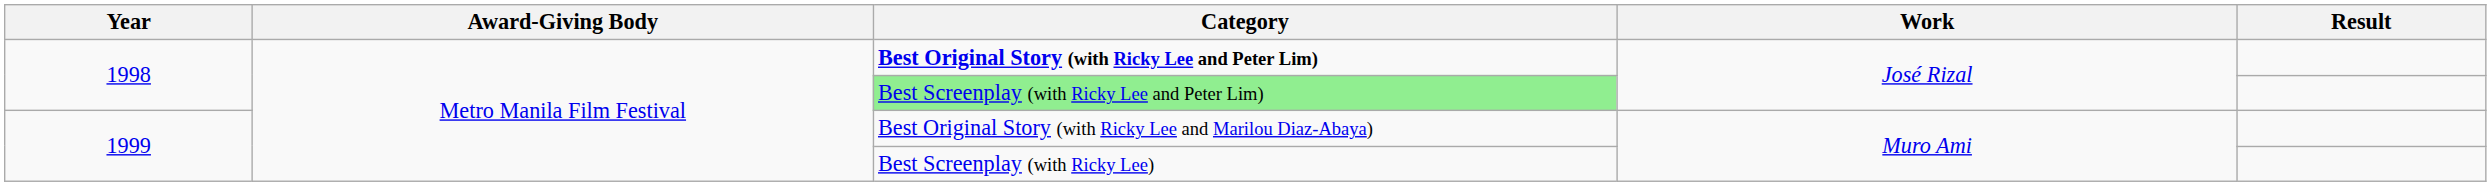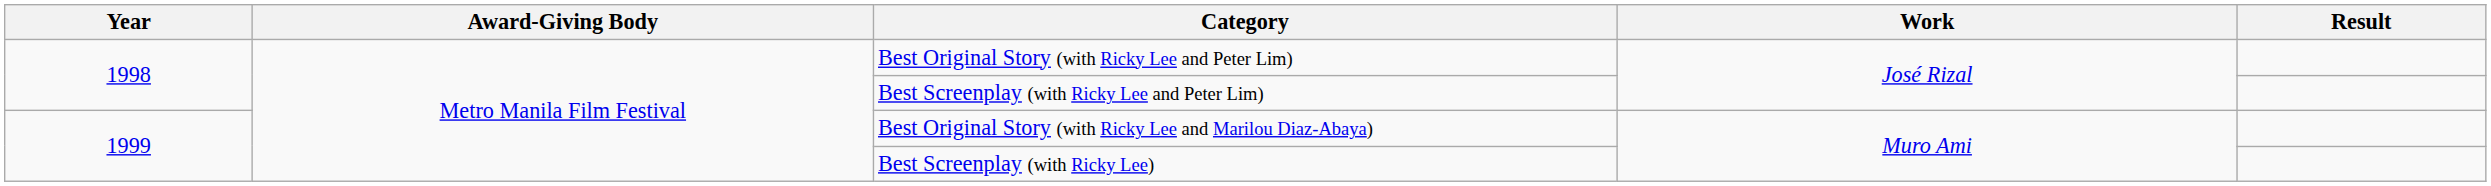(1098, 57) bold -> (1085, 57) normal
(1071, 92) lightgreen background -> (1071, 92) no background
